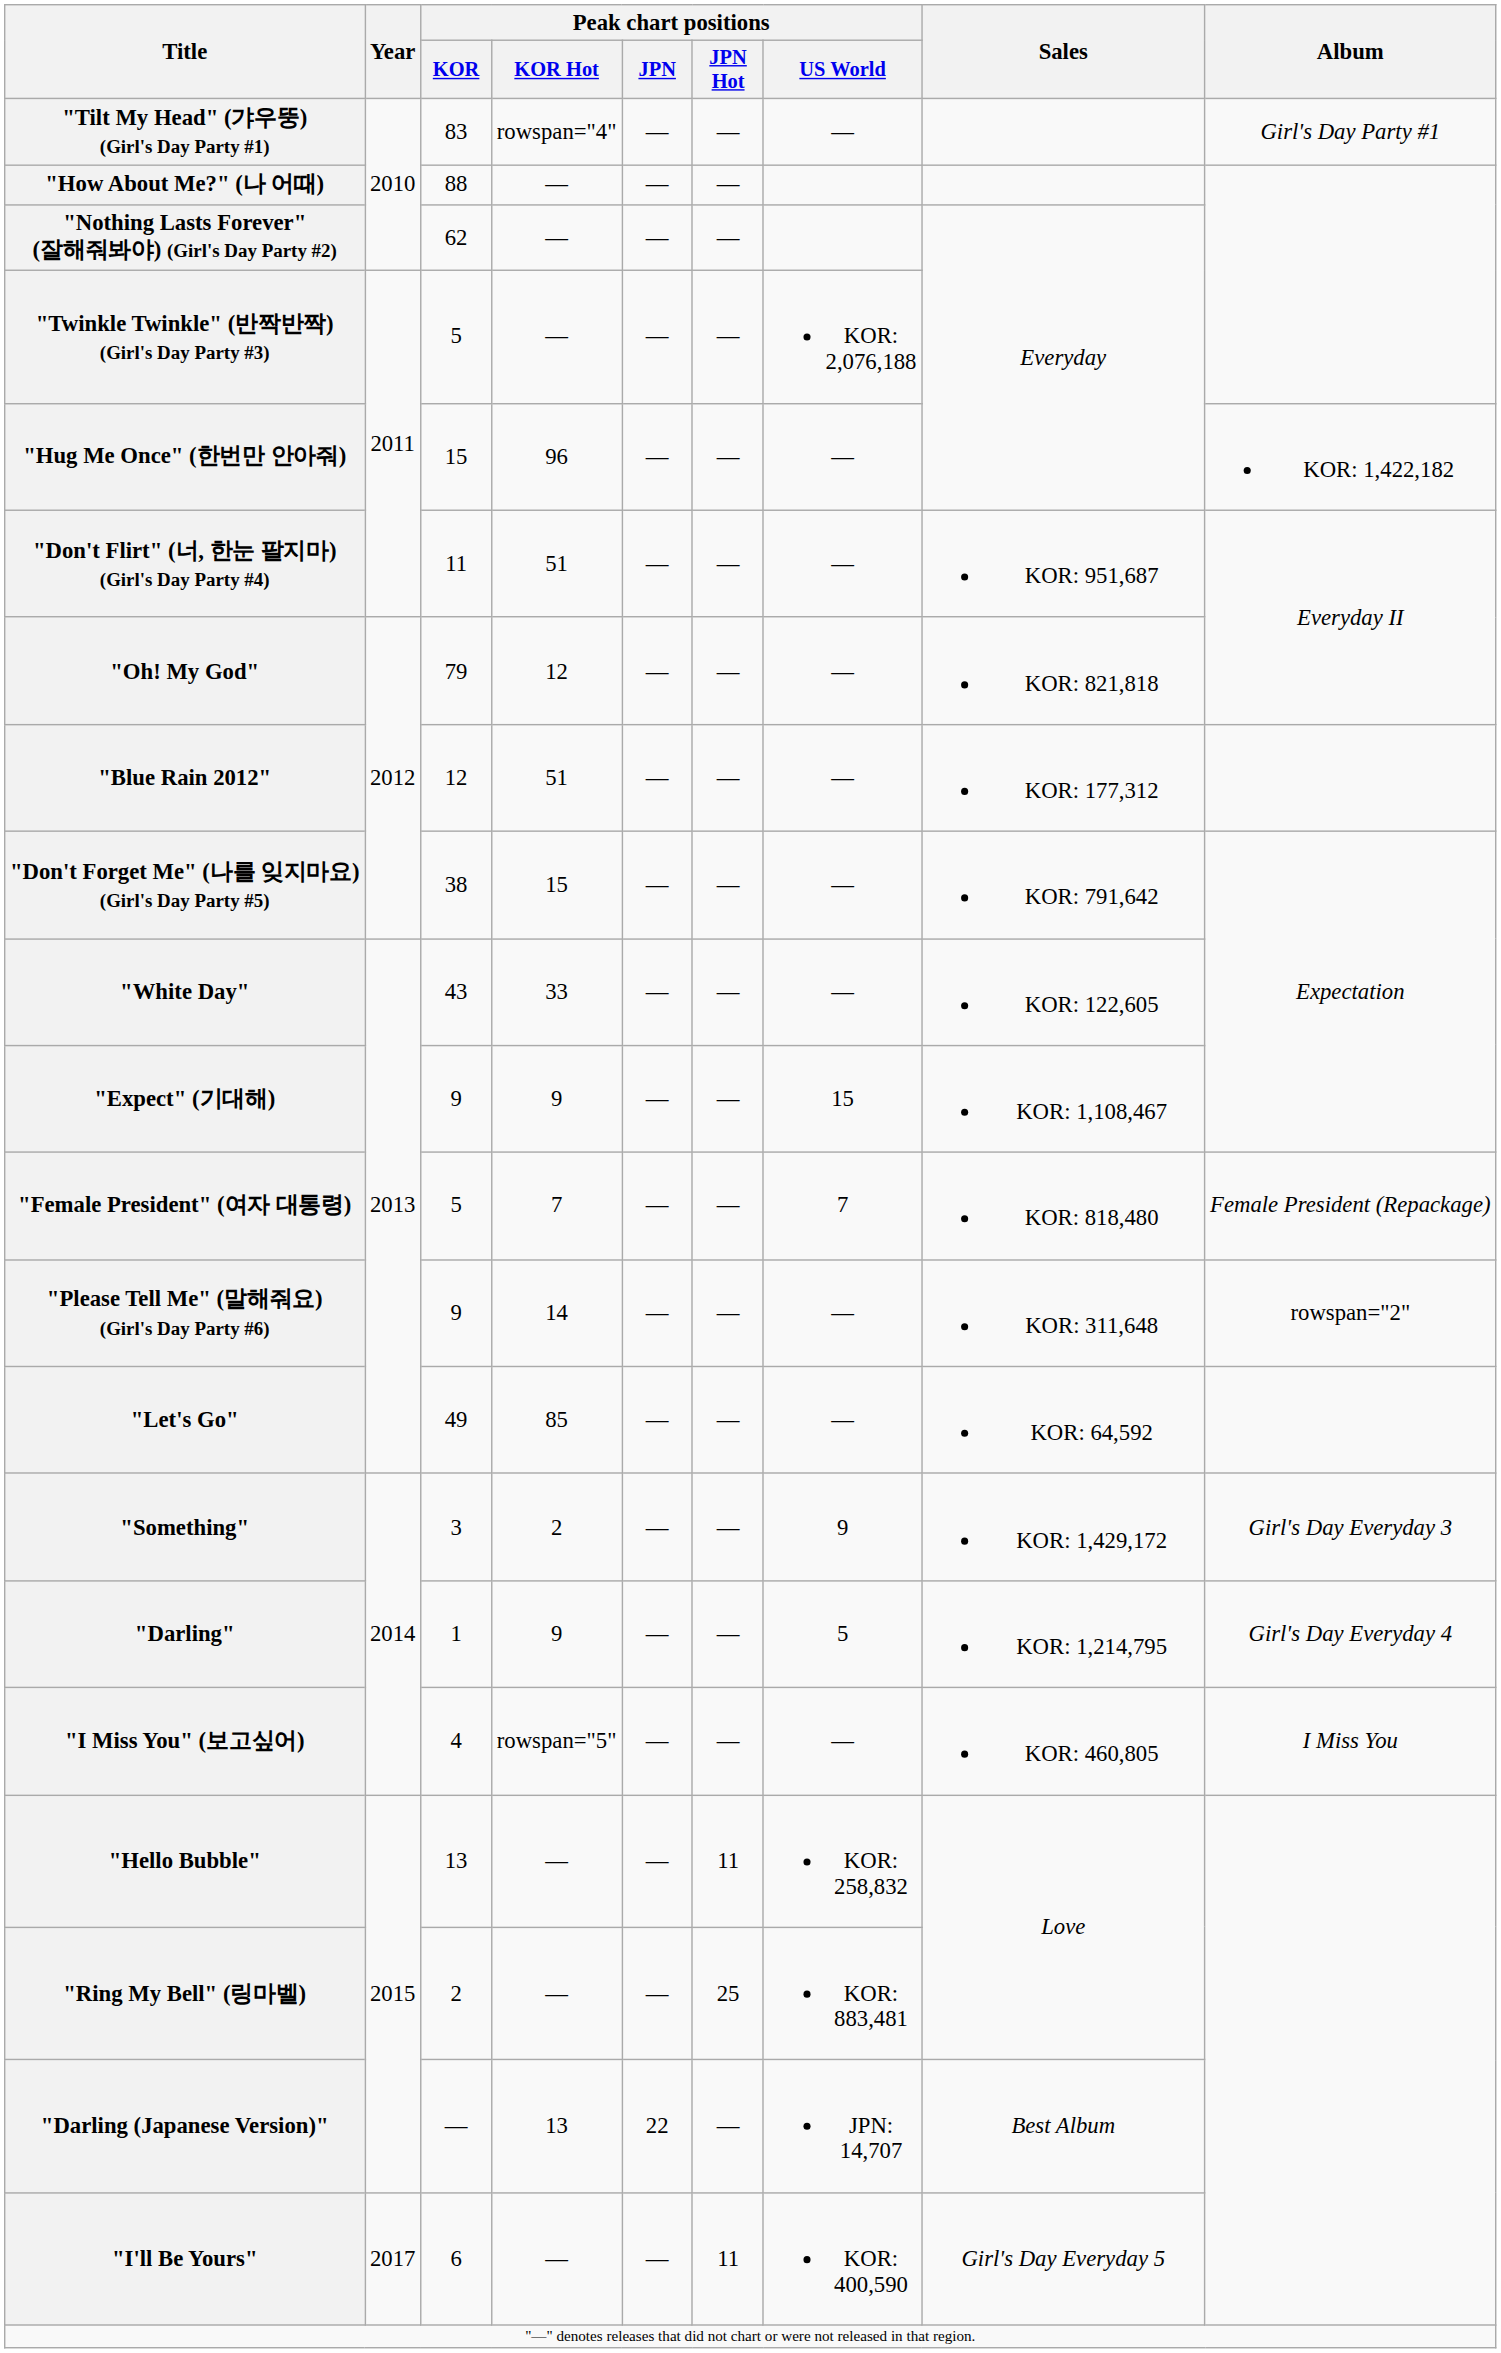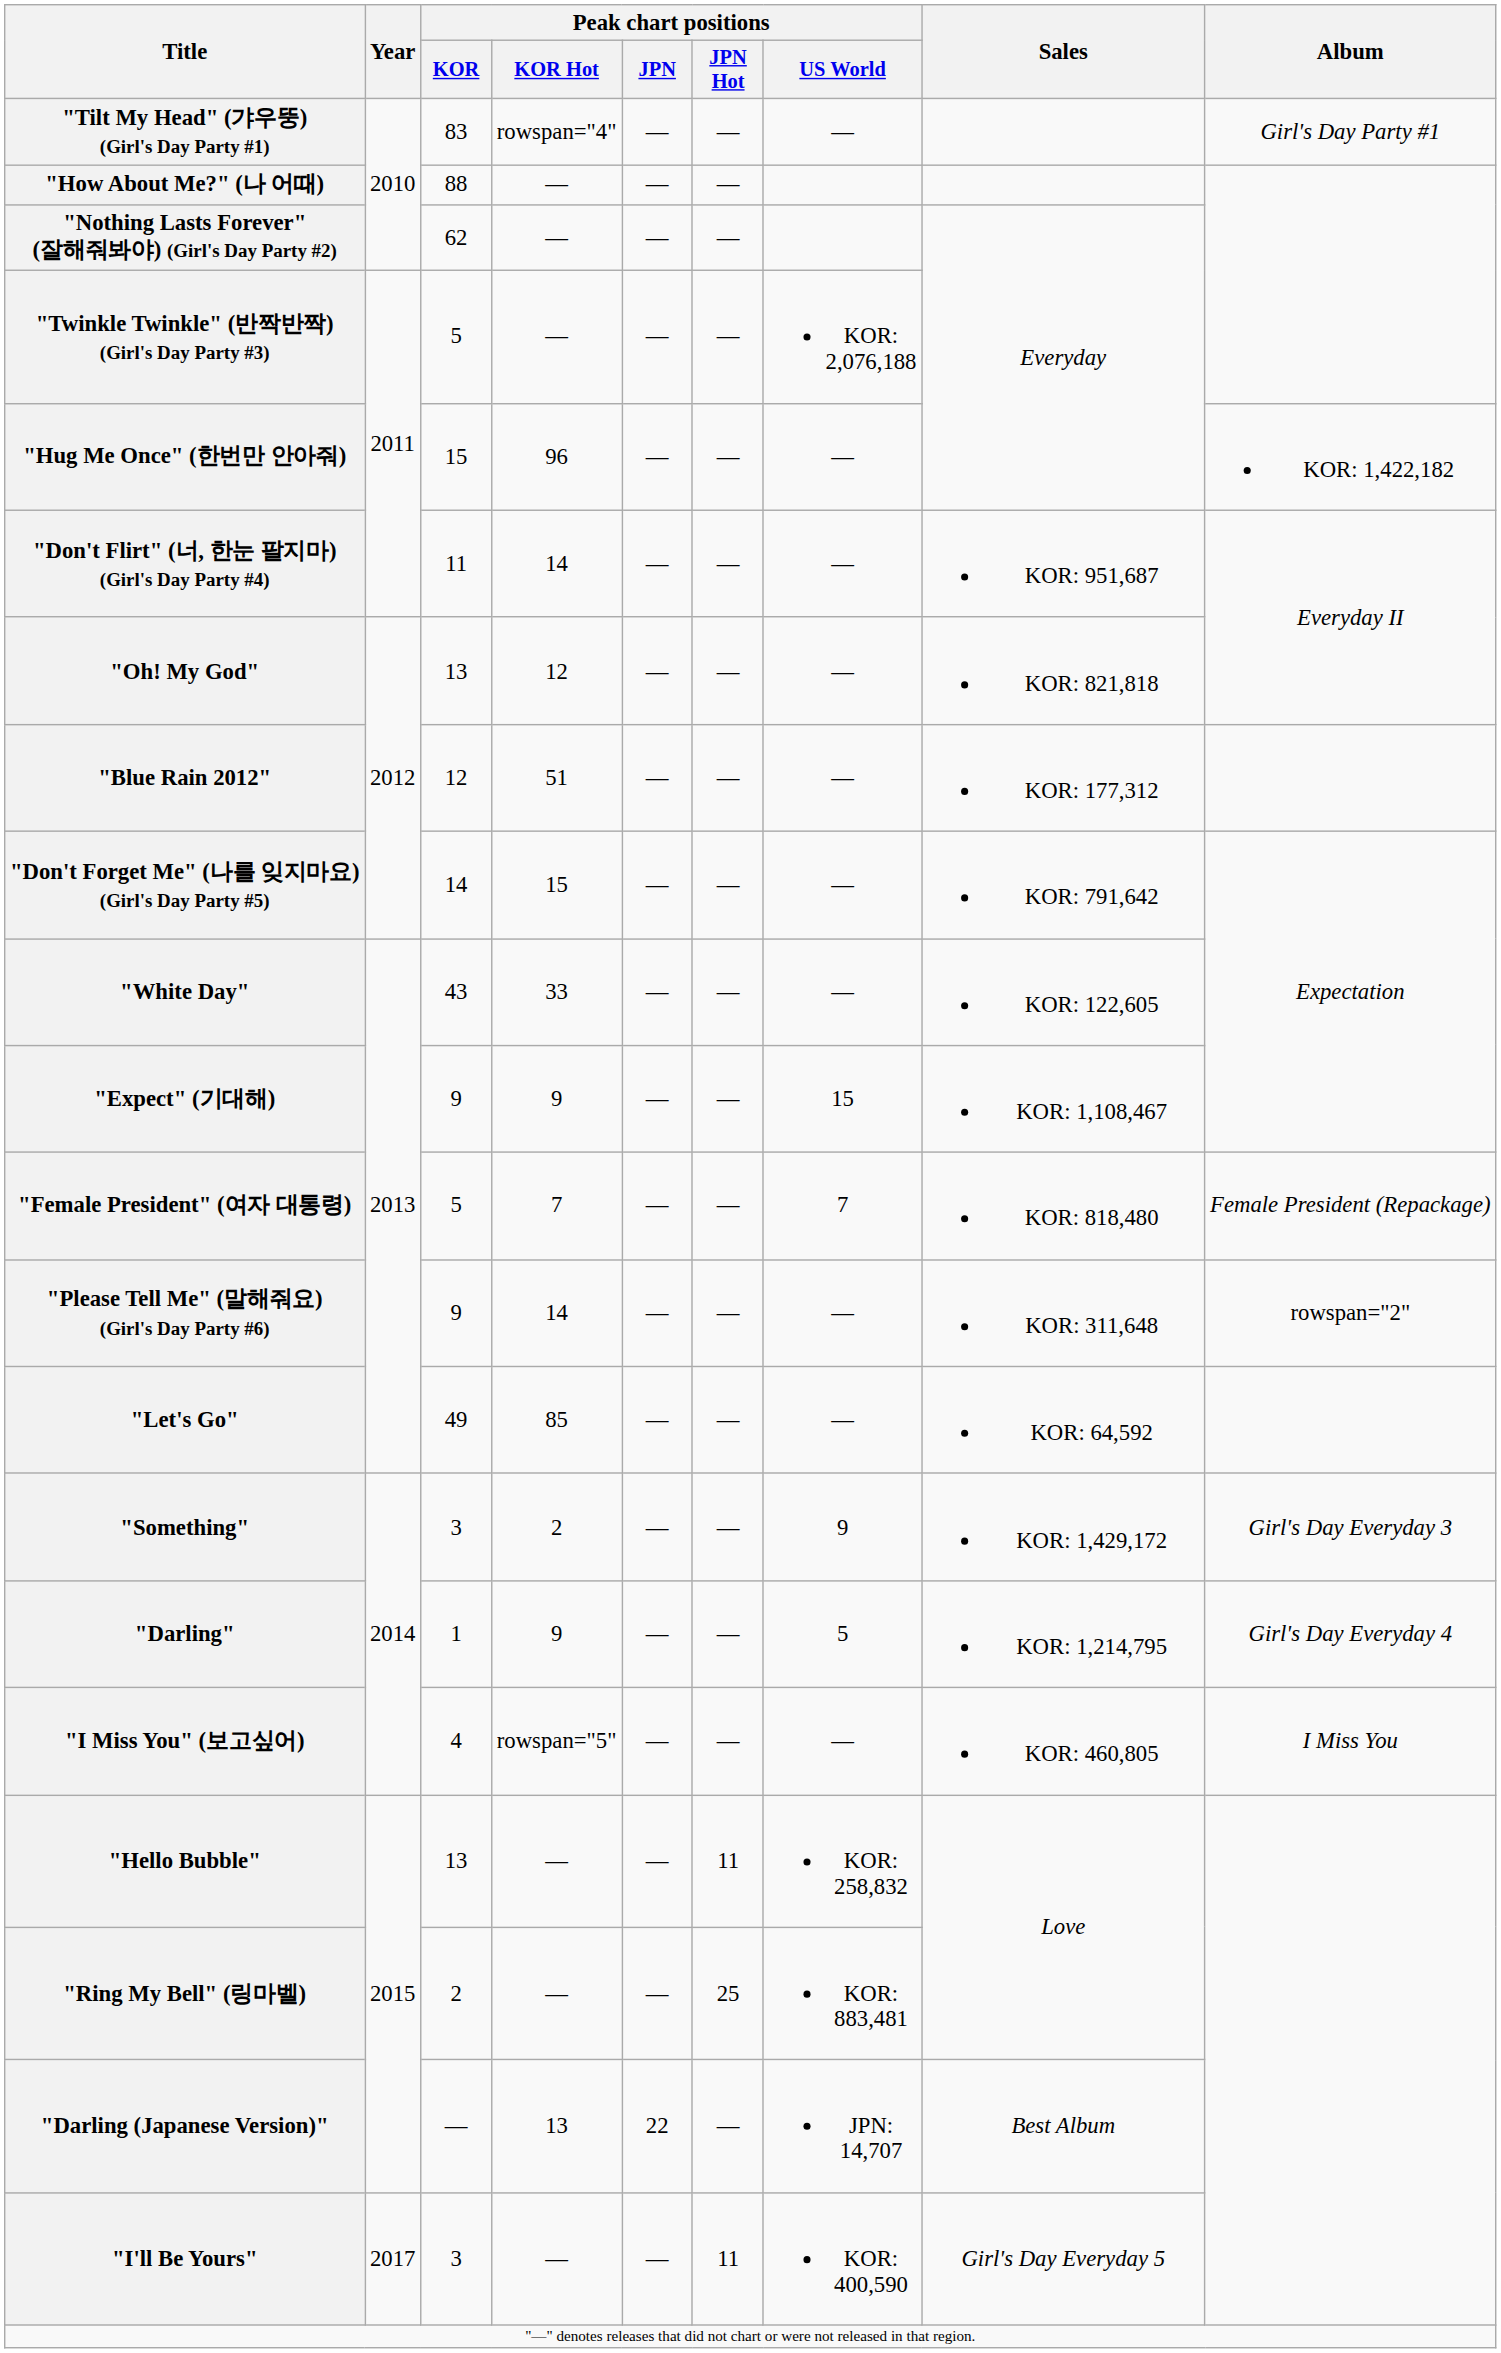(557, 563) 51 -> (557, 563) 14
(456, 670) 79 -> (456, 670) 13
(456, 884) 38 -> (456, 884) 14
(456, 2258) 6 -> (456, 2258) 3
